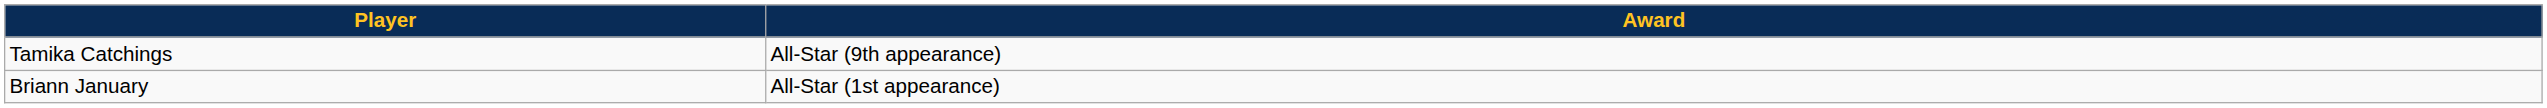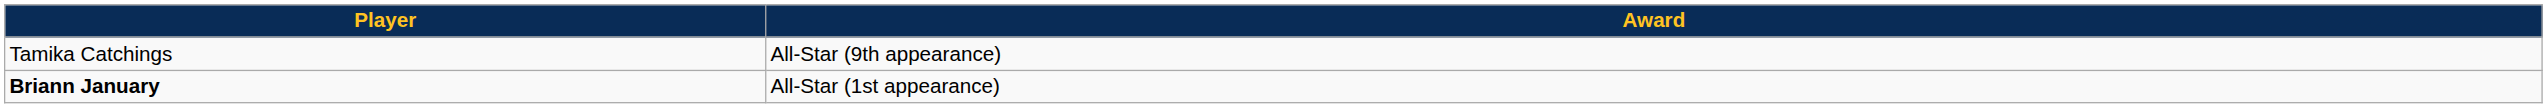(79, 86) normal -> (85, 86) bold
